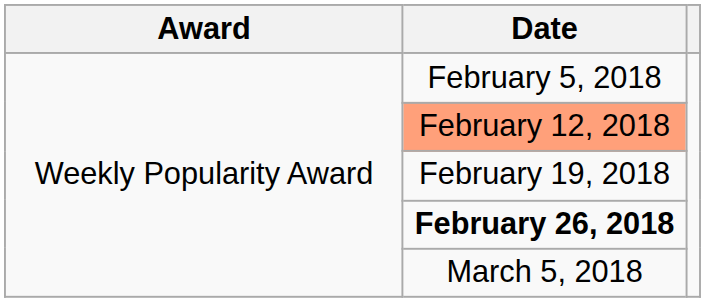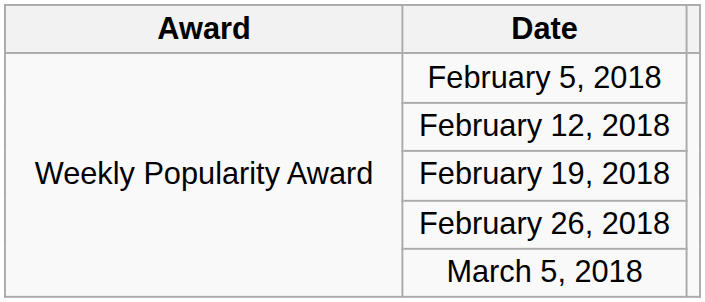(545, 126) lightsalmon background -> (545, 126) no background
(545, 223) bold -> (545, 223) normal
